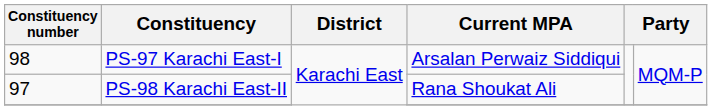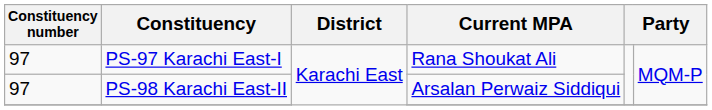(19, 59) 98 -> (19, 59) 97
(516, 59) Arsalan Perwaiz Siddiqui -> (484, 59) Rana Shoukat Ali
(484, 89) Rana Shoukat Ali -> (516, 89) Arsalan Perwaiz Siddiqui
